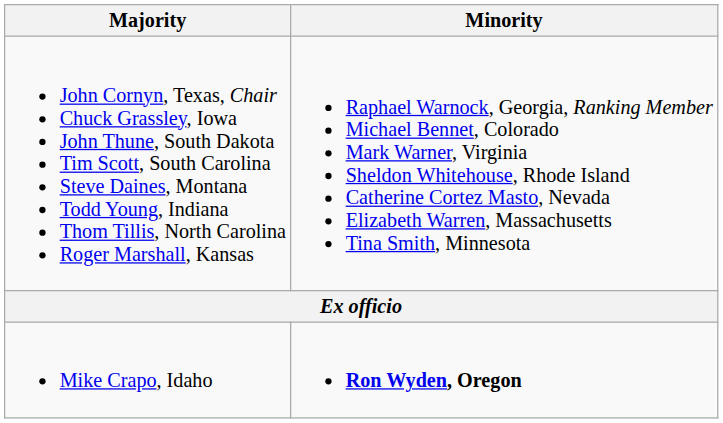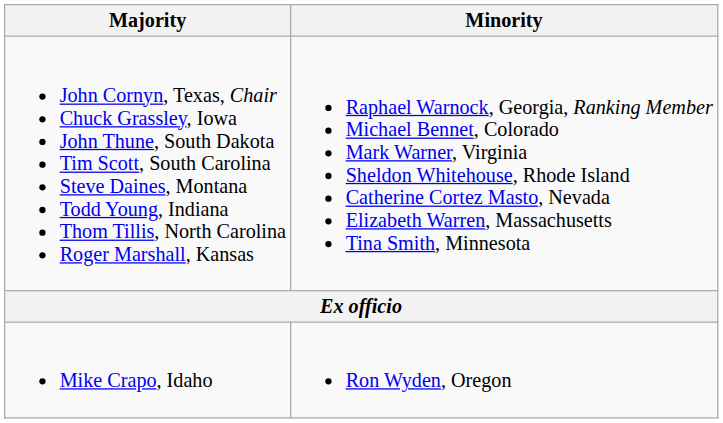(504, 381) bold -> (504, 381) normal
